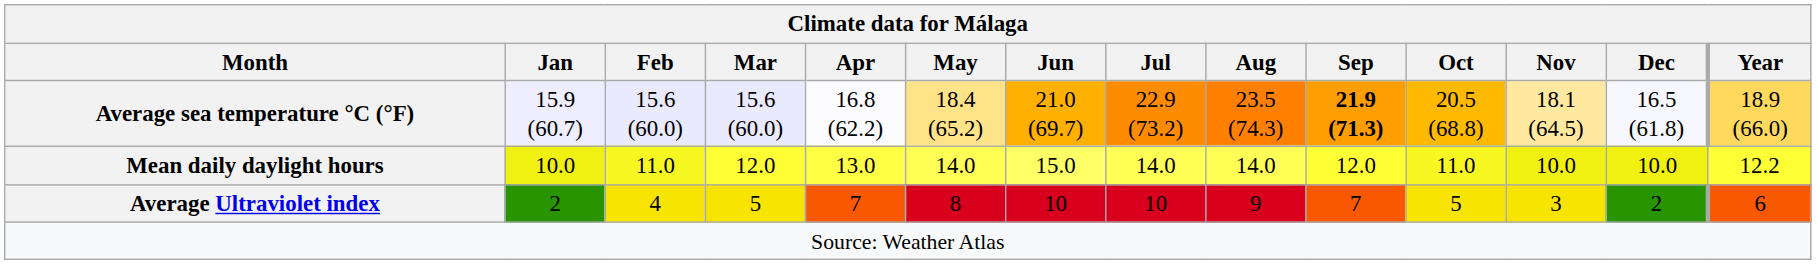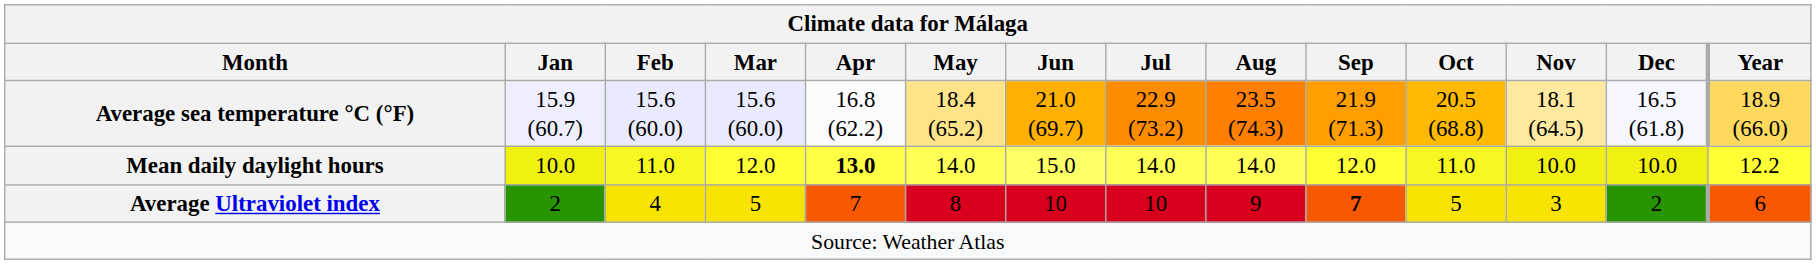(1356, 113) bold -> (1356, 113) normal
(855, 165) normal -> (855, 165) bold
(1356, 203) normal -> (1356, 203) bold
